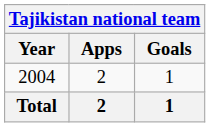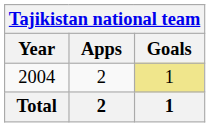(169, 77) no background -> (169, 77) khaki background
